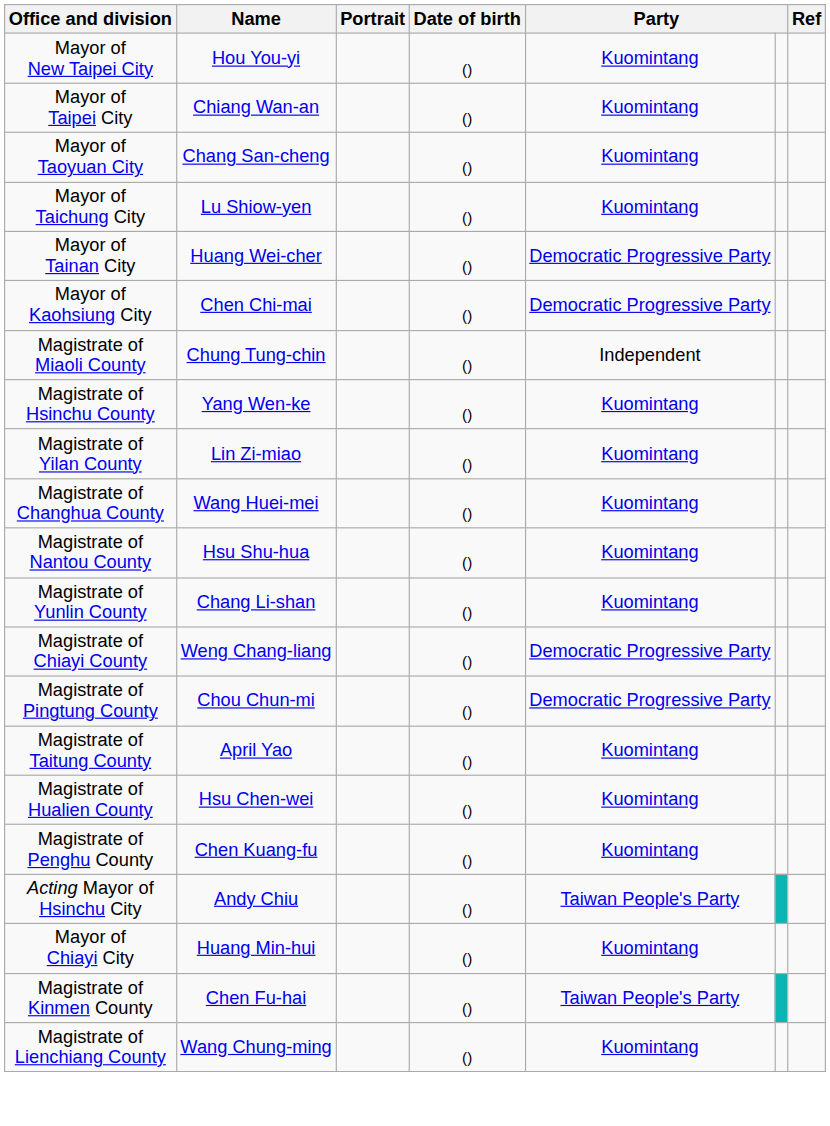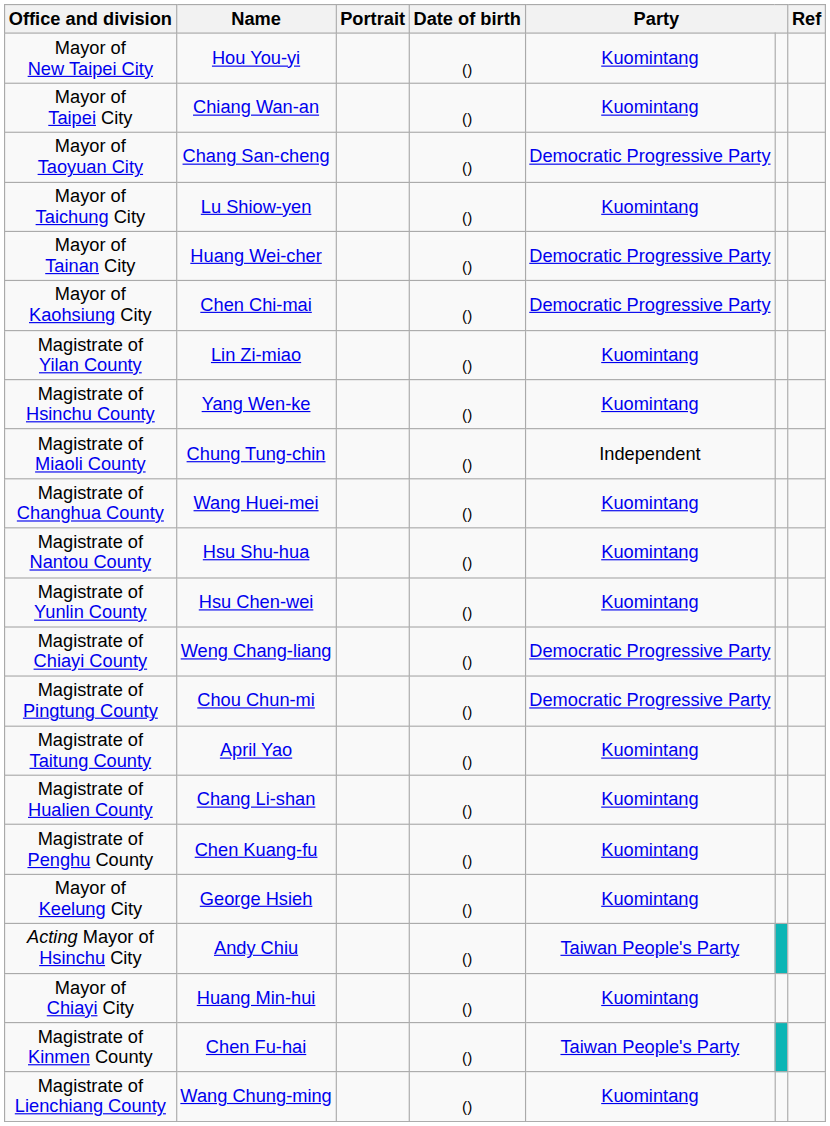(650, 157) Kuomintang -> (650, 157) Democratic Progressive Party
rows swapped: (90, 453) <-> (90, 354)
(256, 602) Chang Li-shan -> (256, 602) Hsu Chen-wei
(256, 799) Hsu Chen-wei -> (256, 799) Chang Li-shan
+ row: (90, 898)
